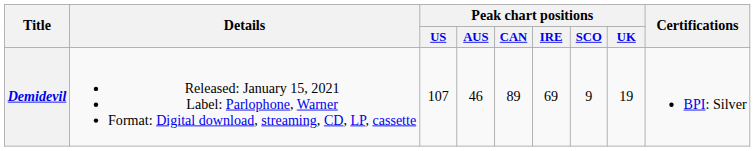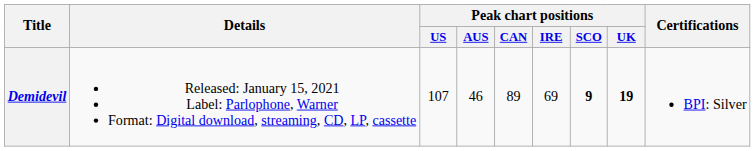(589, 96) normal -> (589, 96) bold
(626, 96) normal -> (626, 96) bold
